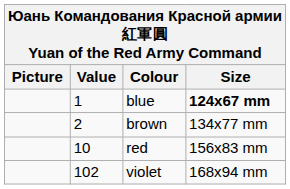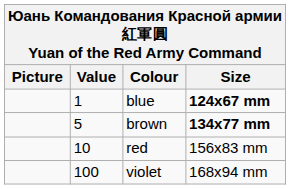(78, 124) 2 -> (78, 124) 5
(228, 124) normal -> (230, 124) bold
(86, 172) 102 -> (86, 172) 100
